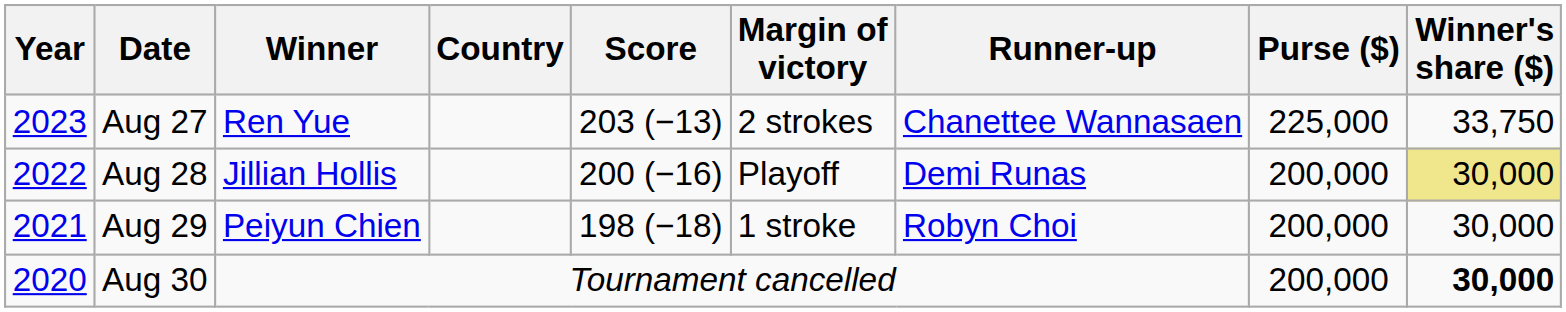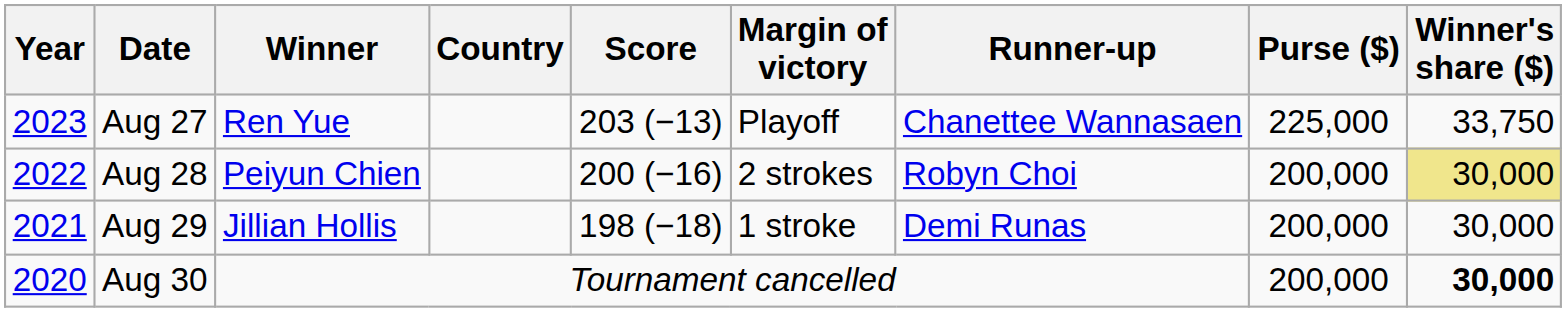(805, 121) 2 strokes -> (788, 121) Playoff
(310, 173) Jillian Hollis -> (322, 173) Peiyun Chien
(788, 173) Playoff -> (805, 173) 2 strokes
(995, 173) Demi Runas -> (990, 173) Robyn Choi
(322, 226) Peiyun Chien -> (310, 226) Jillian Hollis
(990, 226) Robyn Choi -> (995, 226) Demi Runas
